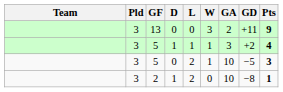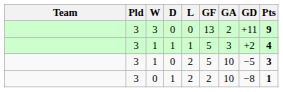columns swapped: (210, 12) <-> (156, 12)
